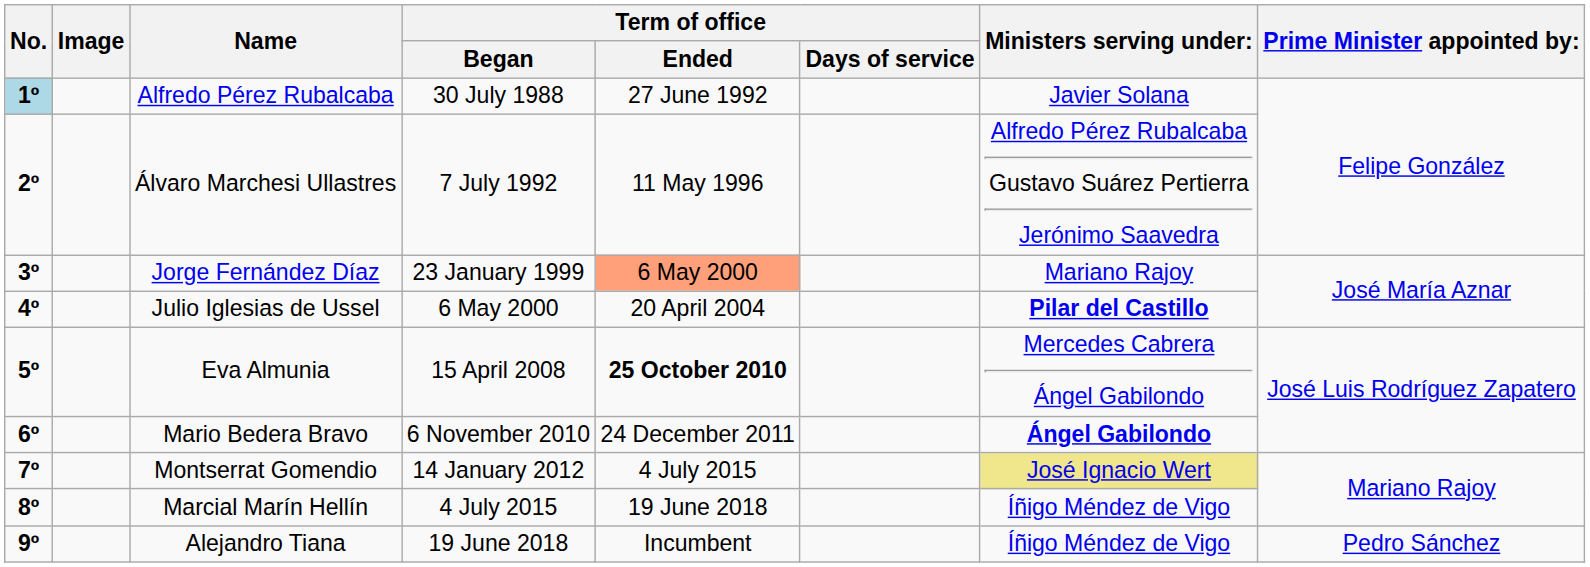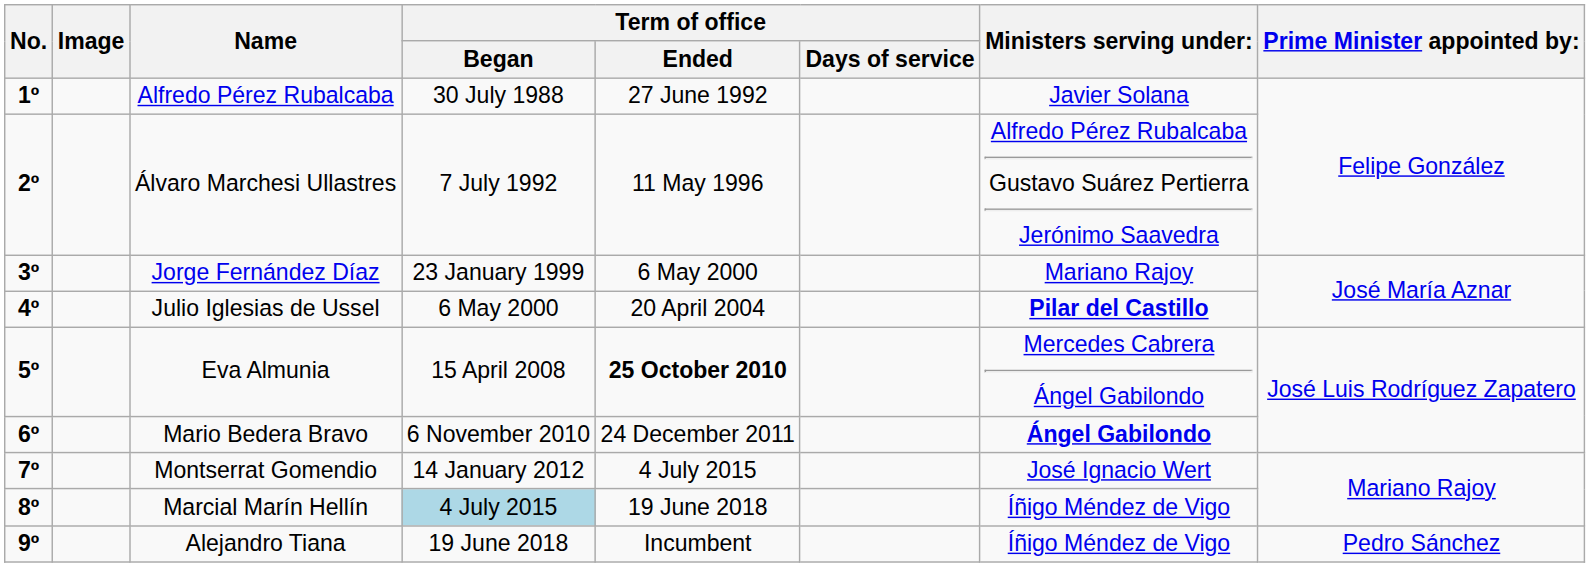(29, 95) lightblue background -> (29, 95) no background
(698, 272) lightsalmon background -> (698, 272) no background
(1119, 470) khaki background -> (1119, 470) no background
(498, 507) no background -> (498, 507) lightblue background
